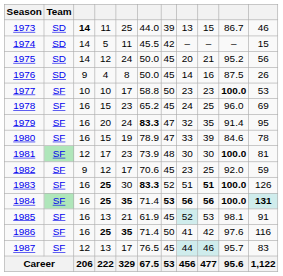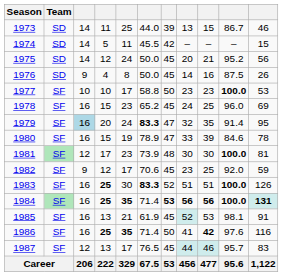(84, 28) bold -> (84, 28) normal
(84, 122) no background -> (84, 122) lightblue background
(208, 185) bold -> (208, 185) normal
(208, 232) normal -> (208, 232) bold
